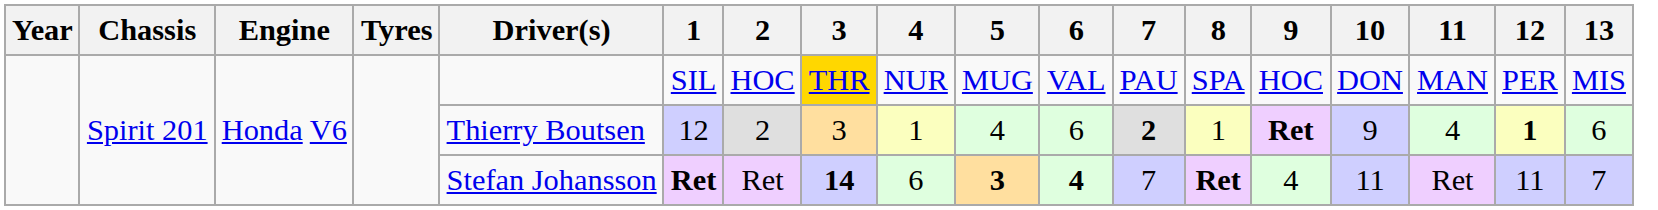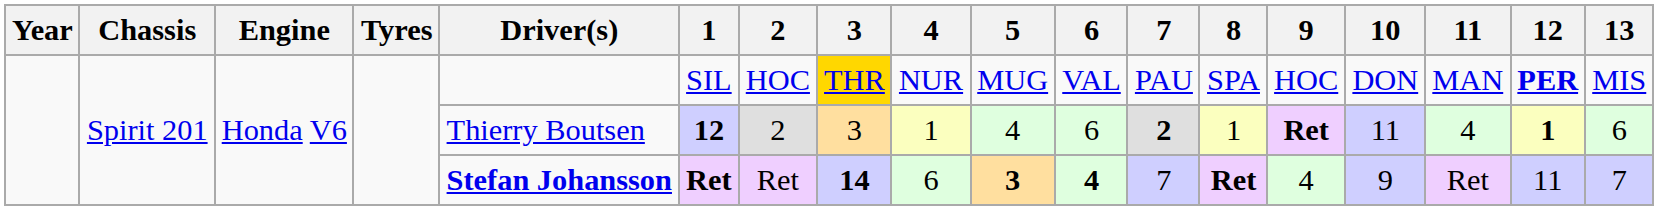(1530, 79) normal -> (1548, 79) bold
(694, 130) normal -> (709, 130) bold
(1370, 130) 9 -> (1385, 130) 11
(552, 180) normal -> (559, 180) bold
(1370, 180) 11 -> (1385, 180) 9
